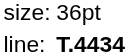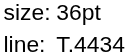(91, 44) bold -> (91, 44) normal
